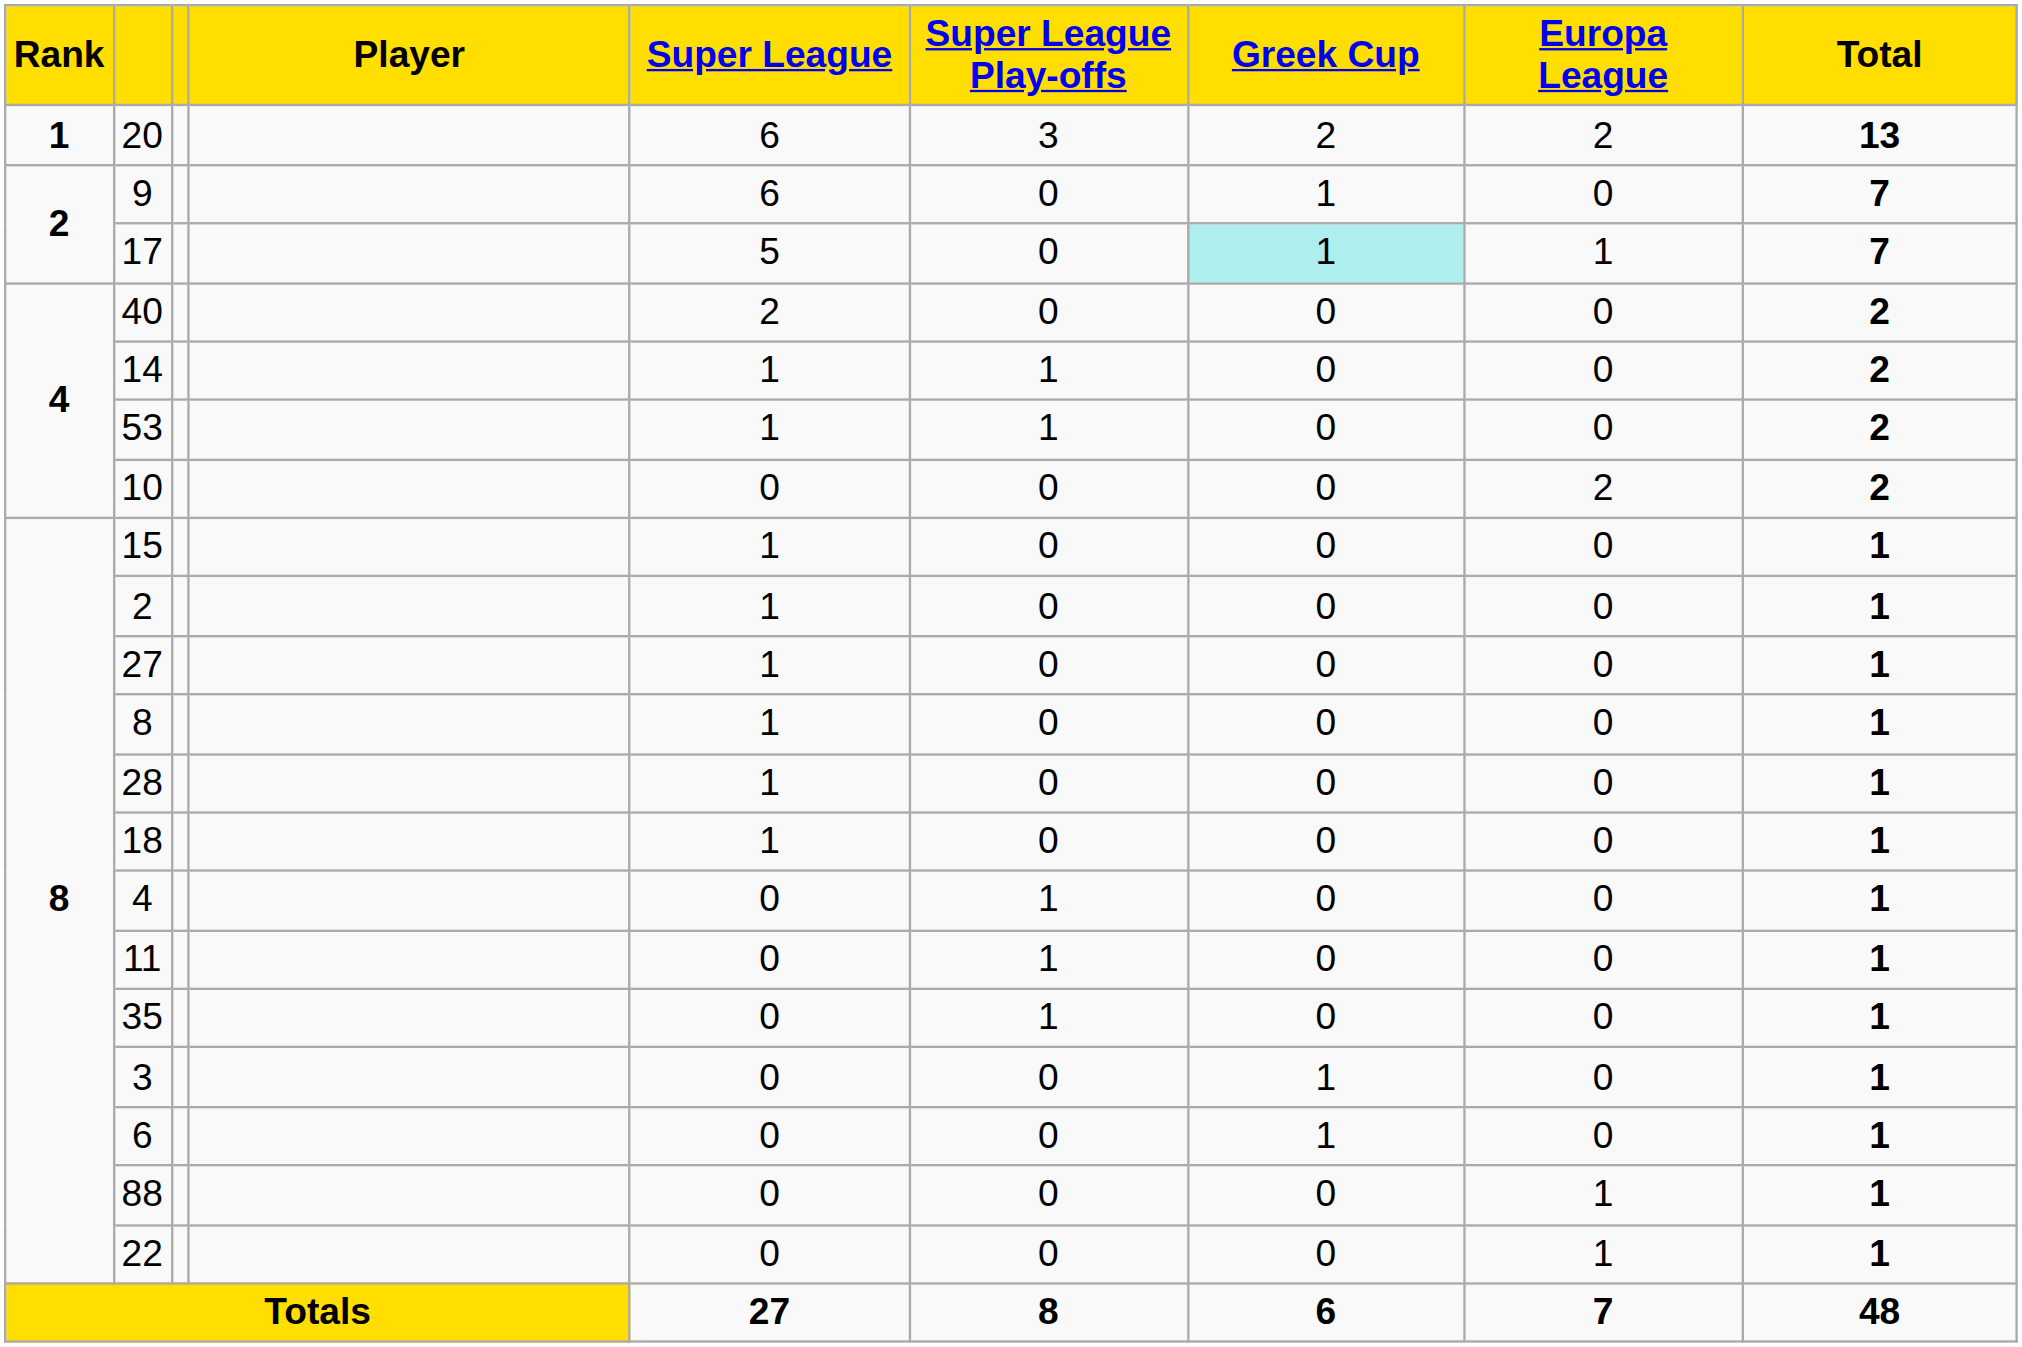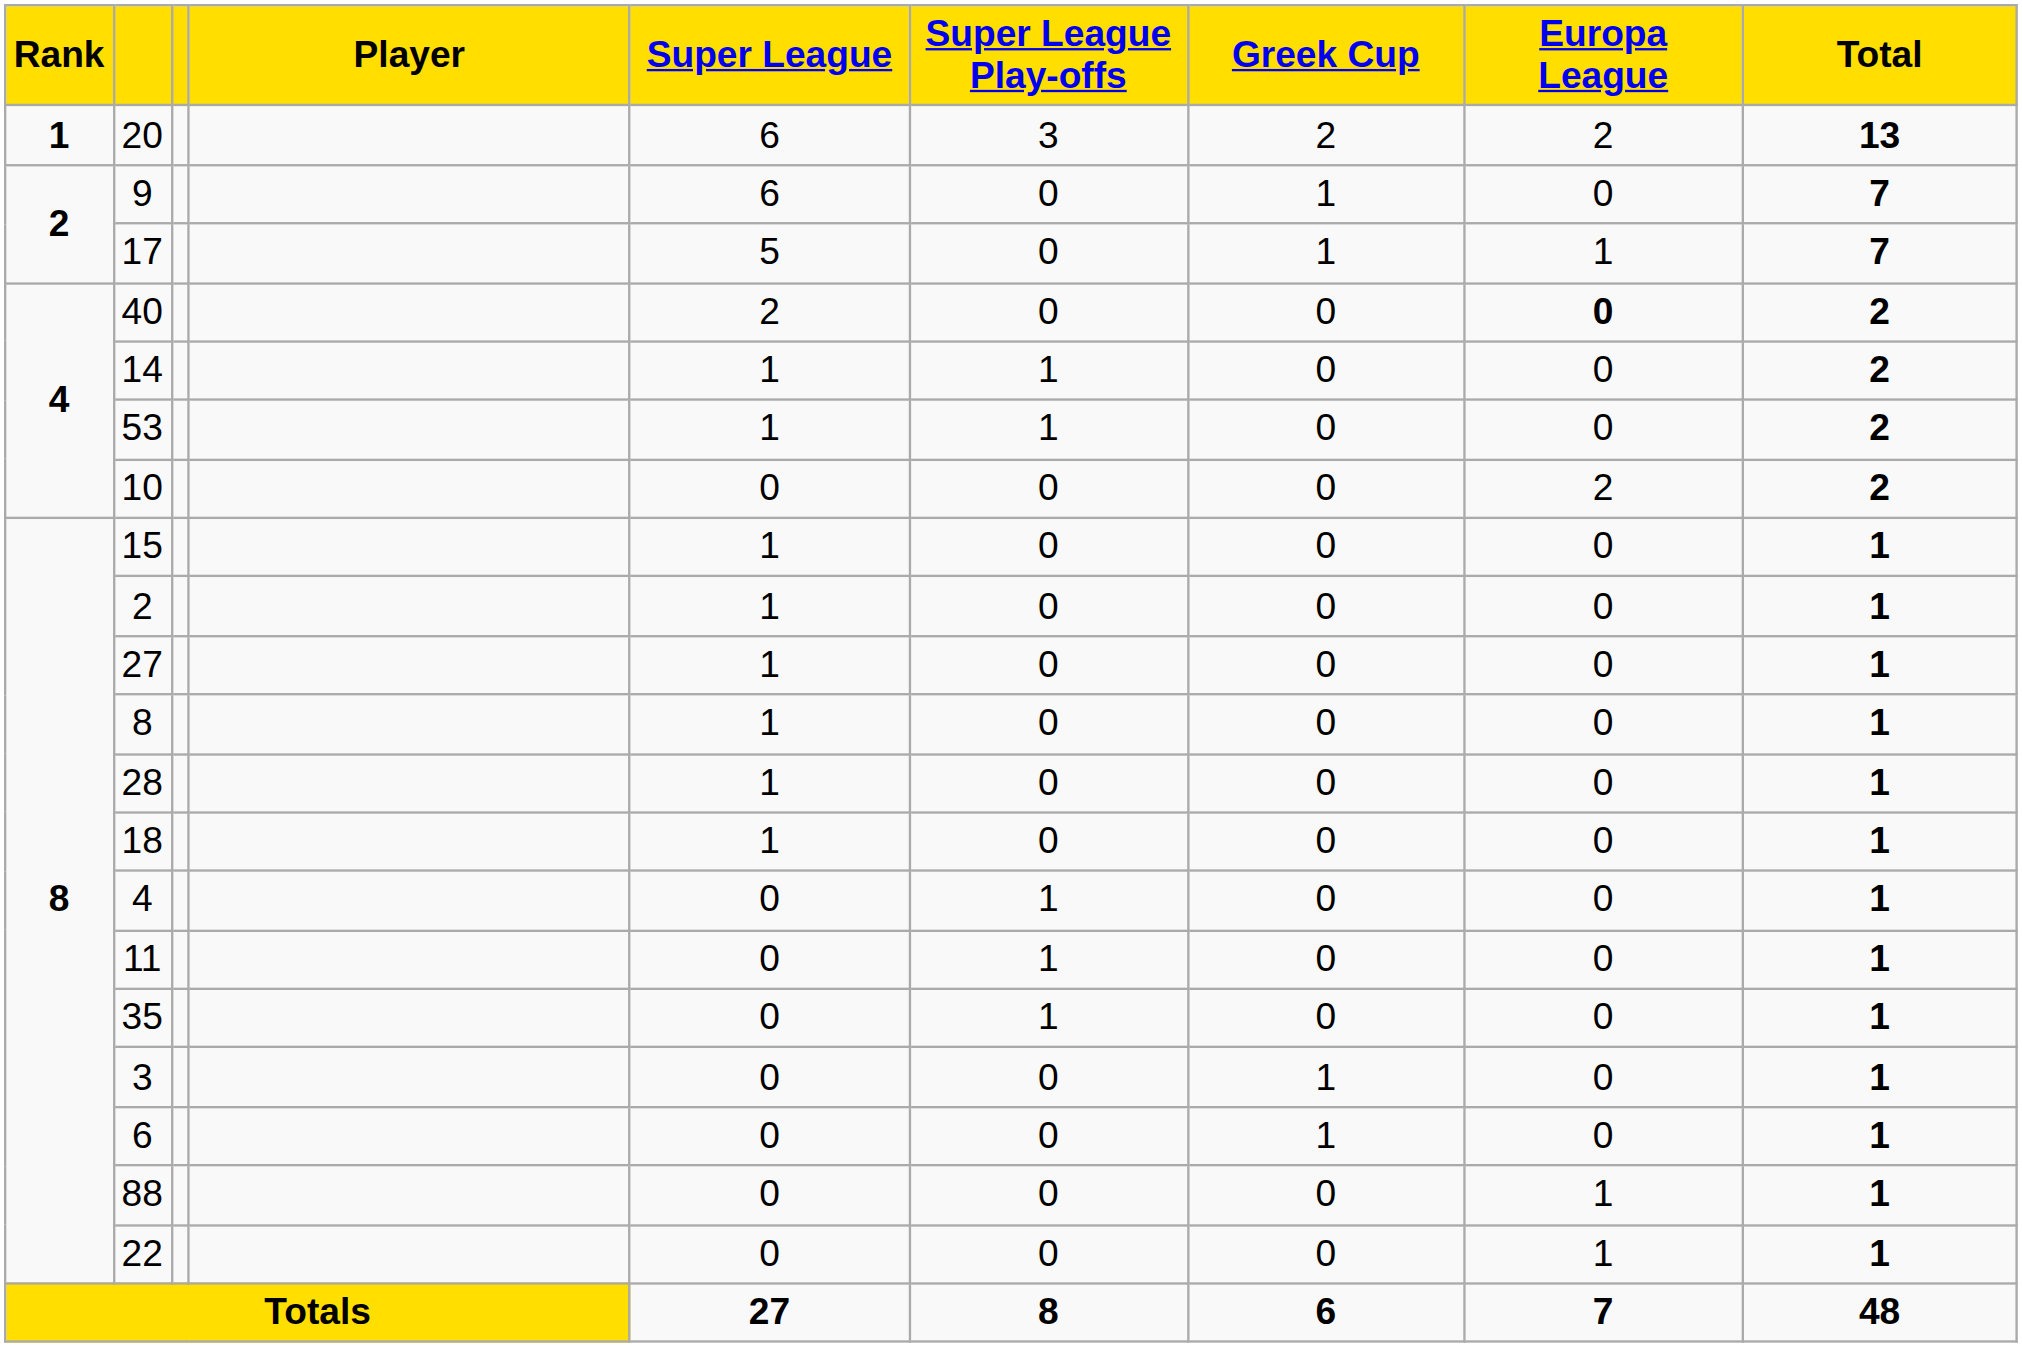(1326, 252) paleturquoise background -> (1326, 252) no background
(1603, 311) normal -> (1603, 311) bold
